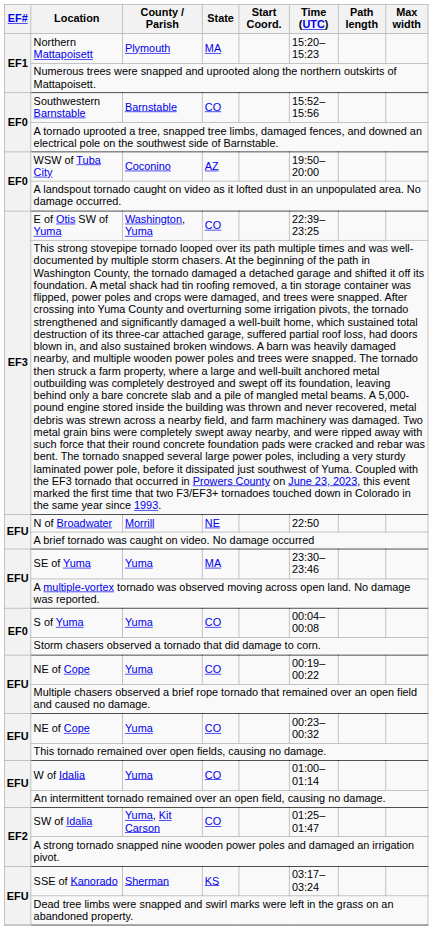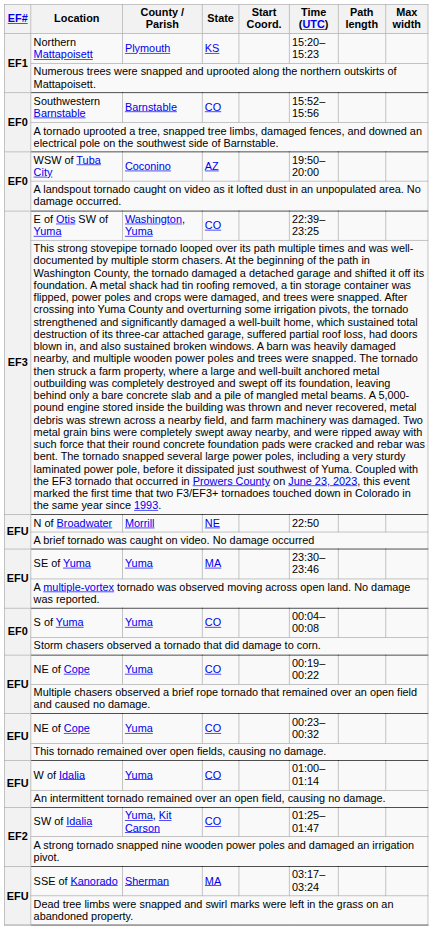(213, 48) MA -> (212, 48) KS
(212, 881) KS -> (213, 881) MA
